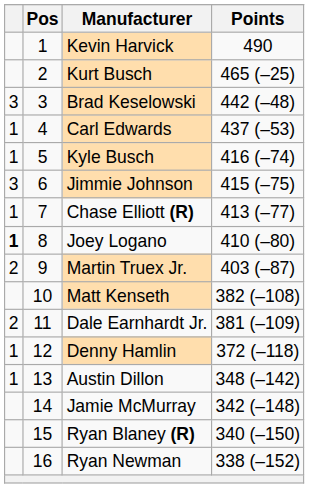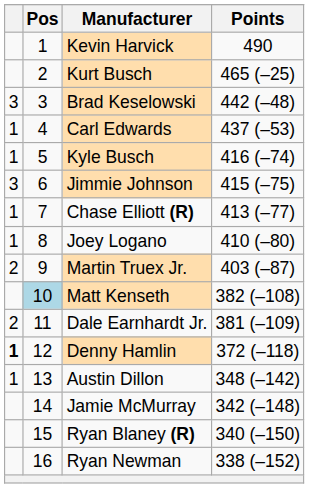(13, 240) bold -> (13, 240) normal
(42, 295) no background -> (42, 295) lightblue background
(13, 351) normal -> (13, 351) bold
